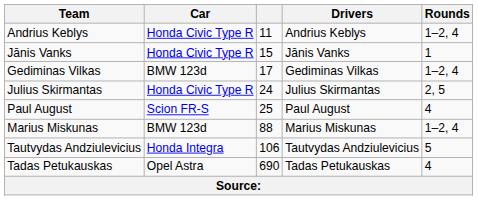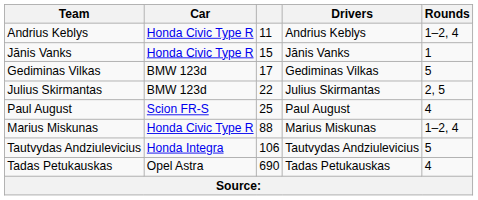(442, 71) 1–2, 4 -> (428, 71) 5
(200, 90) Honda Civic Type R -> (177, 90) BMW 123d
(266, 90) 24 -> (266, 90) 22
(177, 128) BMW 123d -> (200, 128) Honda Civic Type R
